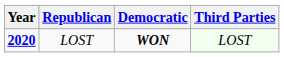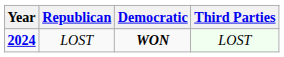(22, 40) 2020 -> (22, 40) 2024
